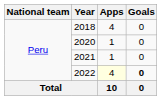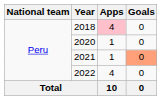(112, 27) no background -> (112, 27) pink background
(141, 57) no background -> (141, 57) lightsalmon background
(112, 73) lightyellow background -> (112, 73) no background
(141, 73) bold -> (141, 73) normal
